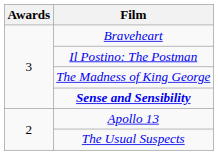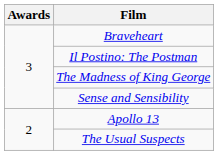(133, 98) bold -> (133, 98) normal
